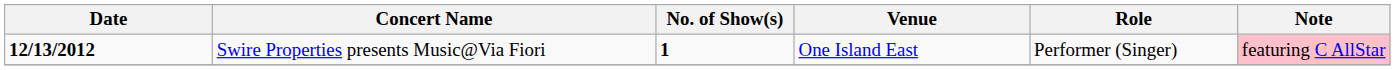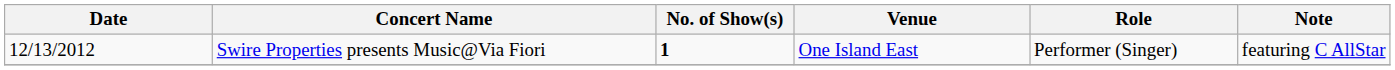(52, 49) bold -> (52, 49) normal
(1314, 49) pink background -> (1314, 49) no background
